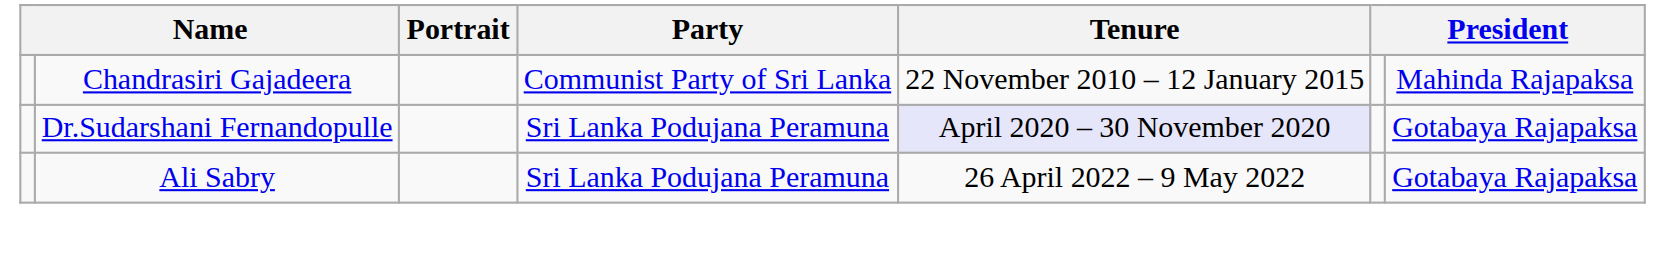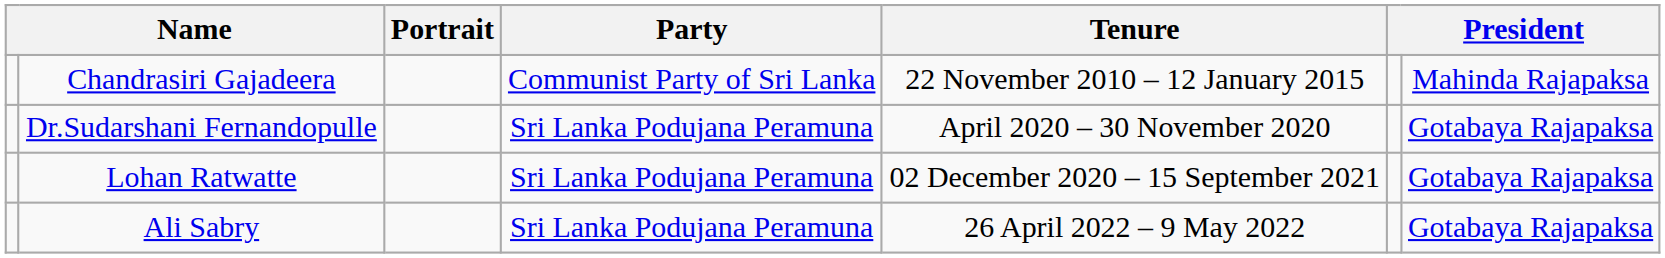(1135, 128) lavender background -> (1135, 128) no background
+ row: (201, 177)
